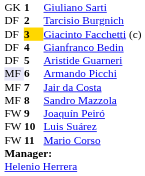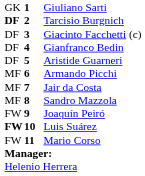(12, 20) normal -> (12, 20) bold
(27, 34) gold background -> (27, 34) no background
(13, 74) lavender background -> (13, 74) no background
(13, 127) normal -> (14, 127) bold
